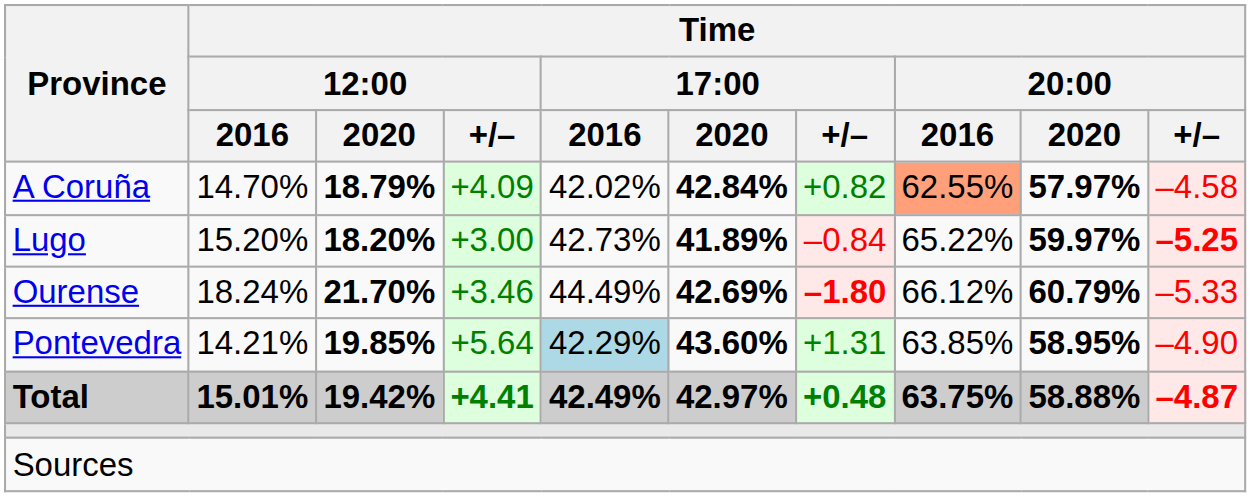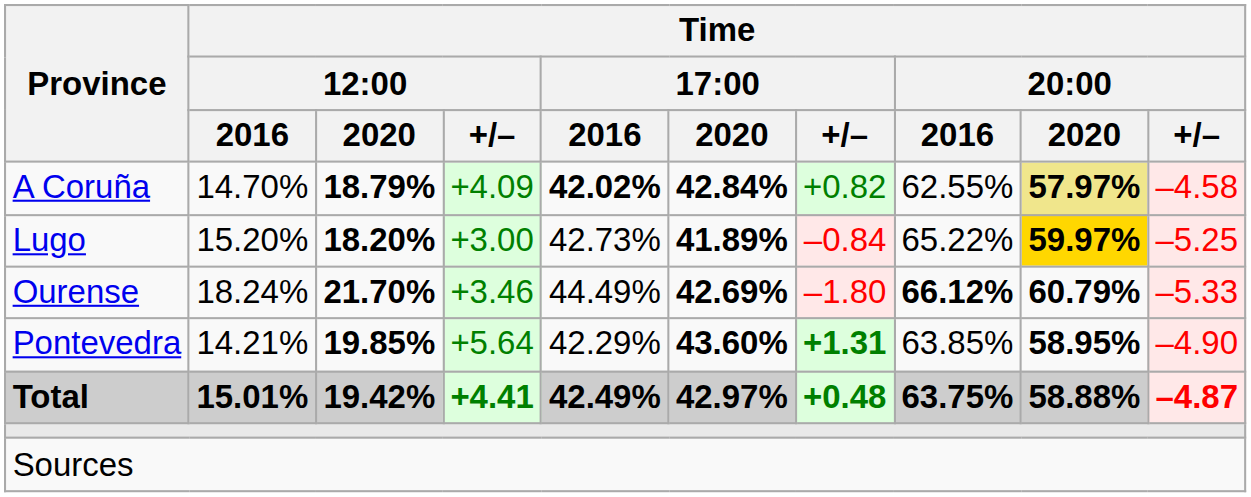(605, 187) normal -> (605, 187) bold
(957, 187) lightsalmon background -> (957, 187) no background
(1084, 187) no background -> (1084, 187) khaki background
(1084, 239) no background -> (1084, 239) gold background
(1197, 239) bold -> (1197, 239) normal
(845, 291) bold -> (845, 291) normal
(957, 291) normal -> (957, 291) bold
(605, 344) lightblue background -> (605, 344) no background
(845, 344) normal -> (845, 344) bold
